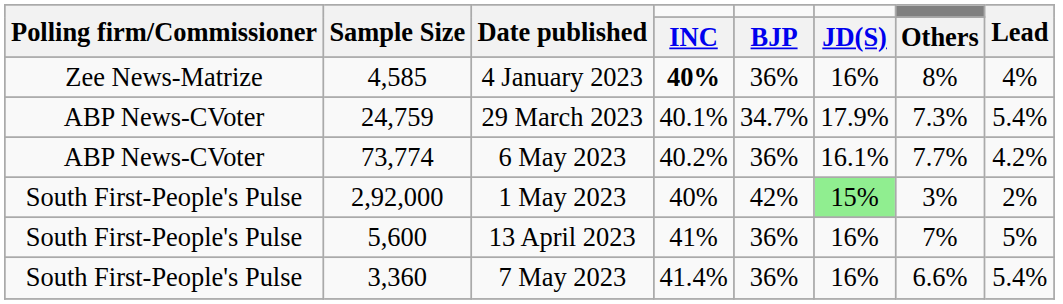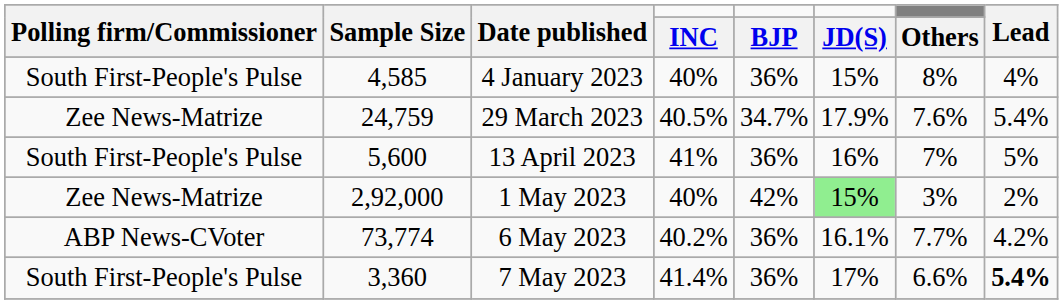(164, 77) Zee News-Matrize -> (164, 77) South First-People's Pulse
(694, 77) bold -> (694, 77) normal
(855, 77) 16% -> (855, 77) 15%
(164, 117) ABP News-CVoter -> (164, 117) Zee News-Matrize
(694, 117) 40.1% -> (694, 117) 40.5%
(940, 117) 7.3% -> (940, 117) 7.6%
rows swapped: (562, 237) <-> (562, 157)
(164, 197) South First-People's Pulse -> (164, 197) Zee News-Matrize
(855, 277) 16% -> (855, 277) 17%
(1020, 277) normal -> (1021, 277) bold
